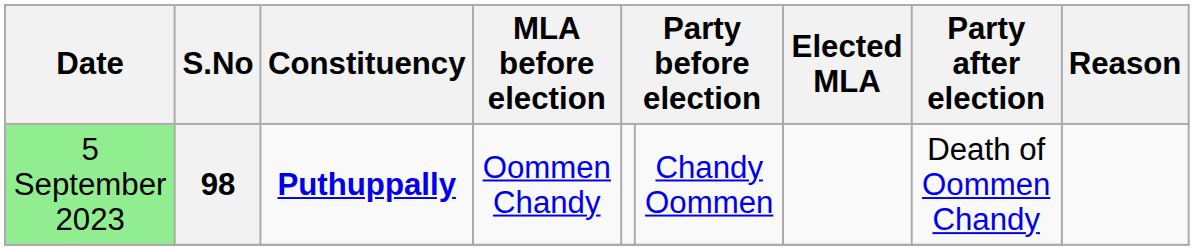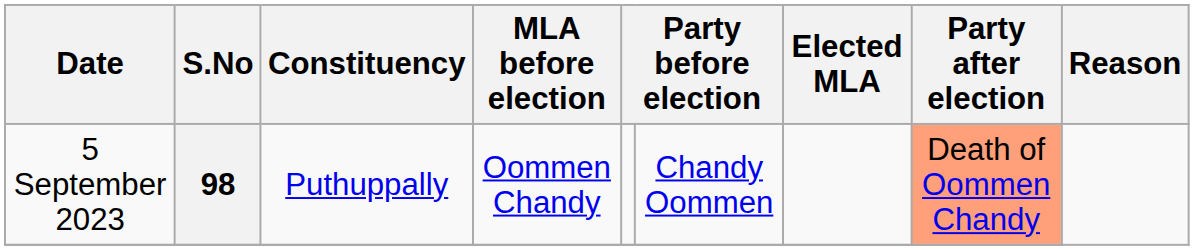(90, 184) lightgreen background -> (90, 184) no background
(367, 184) bold -> (367, 184) normal
(986, 184) no background -> (986, 184) lightsalmon background
